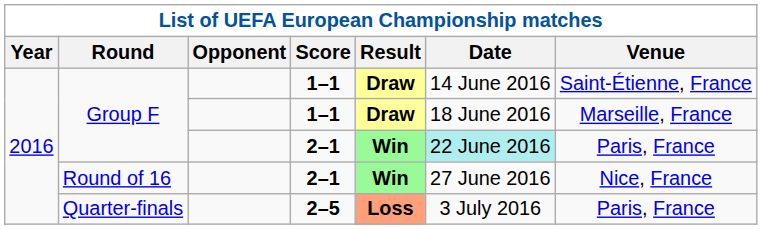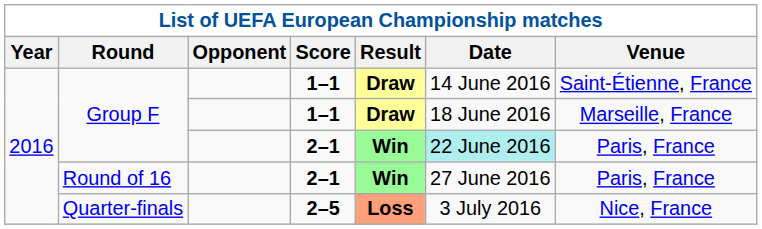(656, 178) Nice, France -> (656, 178) Paris, France
(656, 209) Paris, France -> (656, 209) Nice, France
